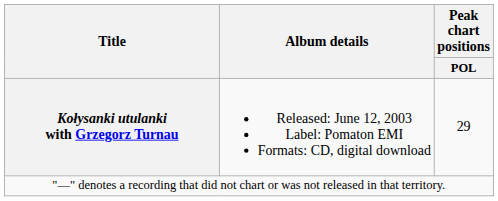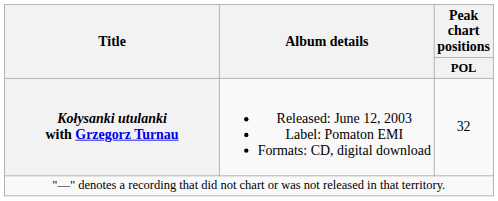(464, 127) 29 -> (464, 127) 32
